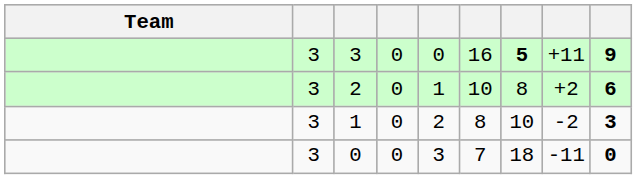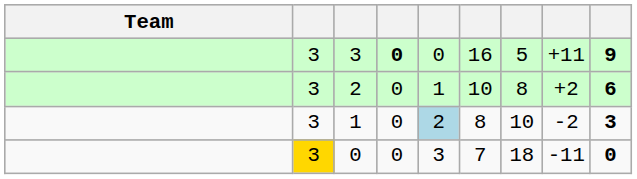(397, 55) normal -> (397, 55) bold
(522, 55) bold -> (522, 55) normal
(439, 123) no background -> (439, 123) lightblue background
(314, 156) no background -> (314, 156) gold background
